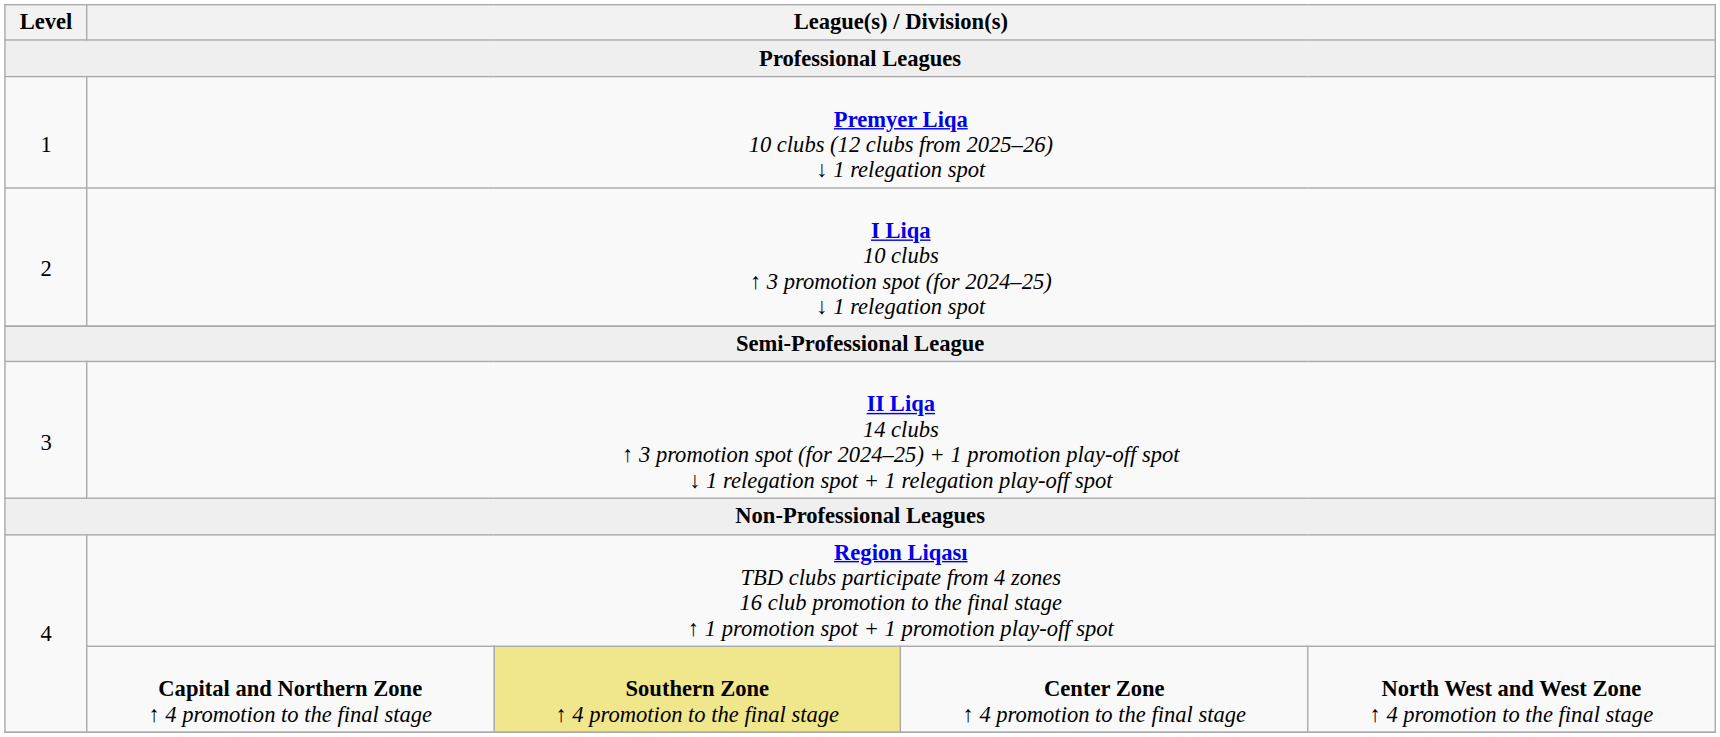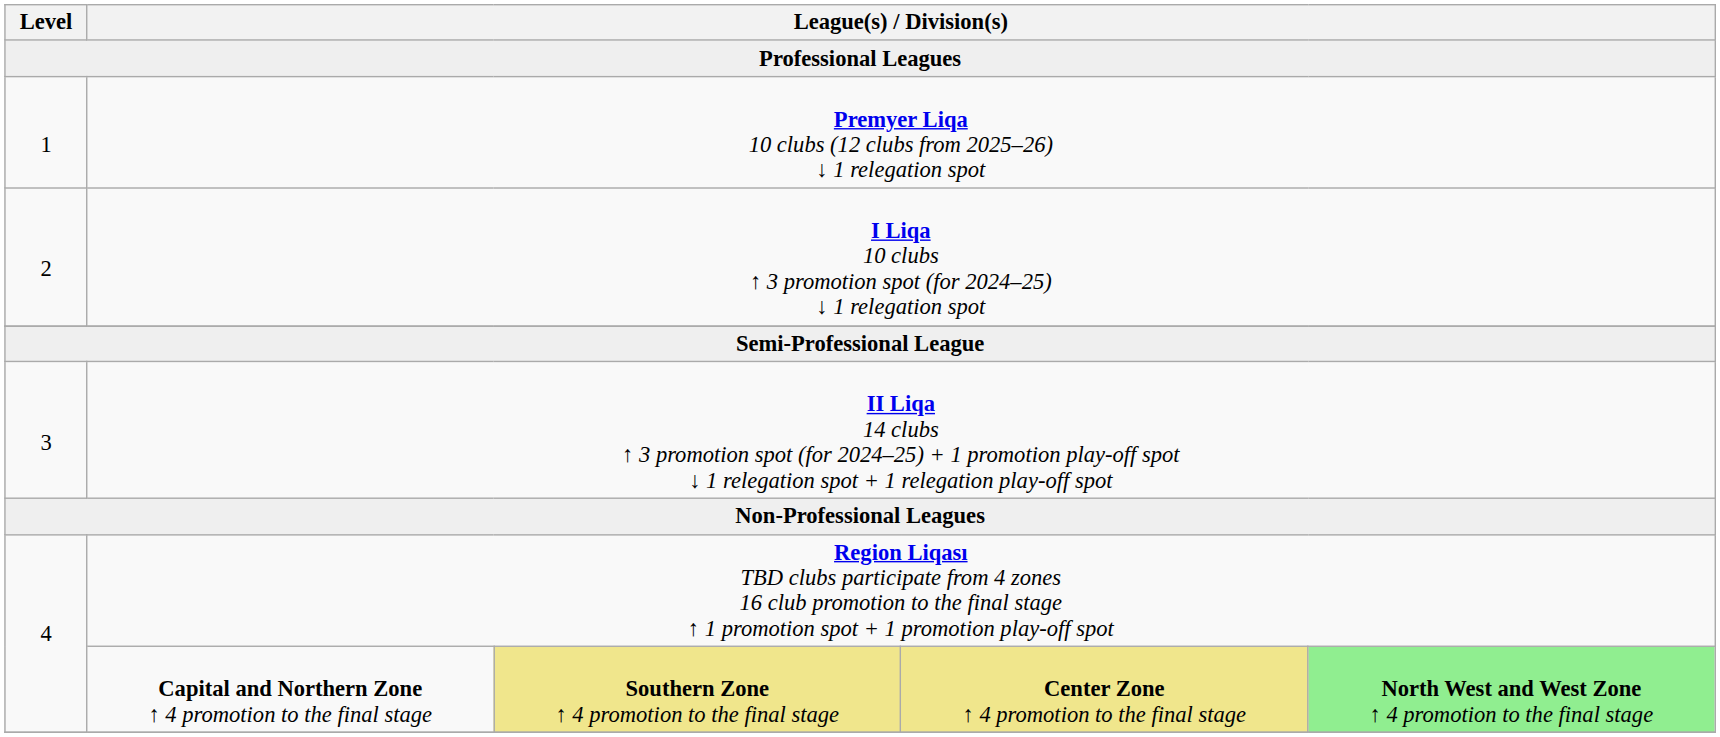(1104, 702) no background -> (1104, 702) khaki background
(1511, 702) no background -> (1511, 702) lightgreen background
